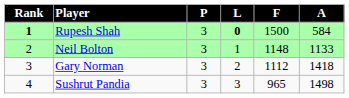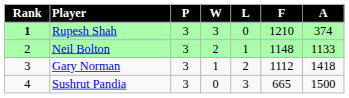+ column: (216, 13)
(237, 31) bold -> (246, 31) normal
(276, 31) 1500 -> (282, 31) 1210
(321, 31) 584 -> (323, 31) 374
(276, 84) 965 -> (282, 84) 665
(321, 84) 1498 -> (323, 84) 1500
